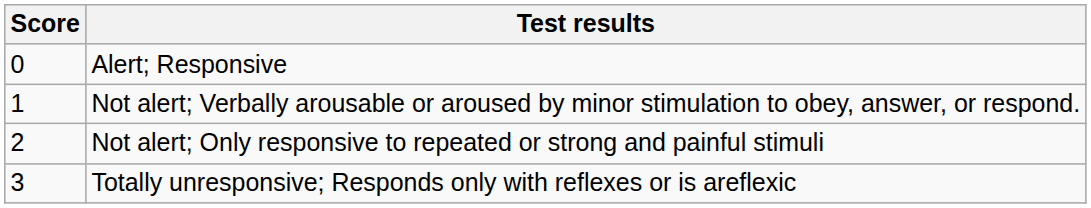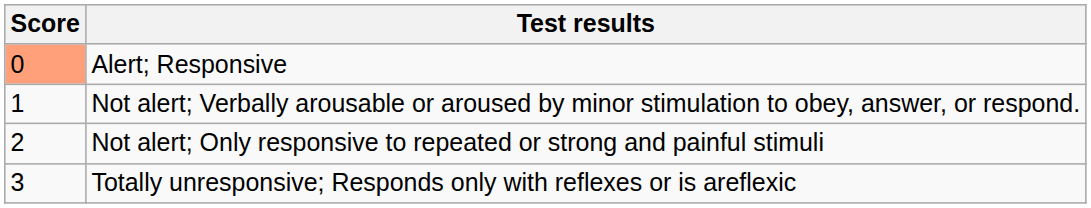(17, 63) no background -> (17, 63) lightsalmon background
